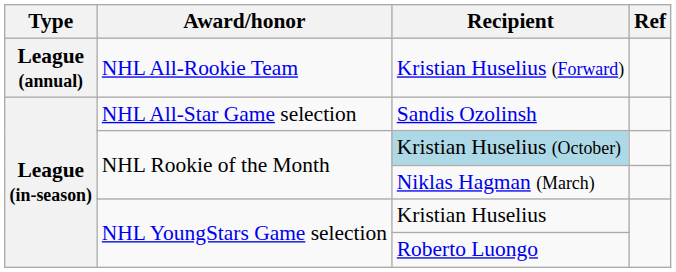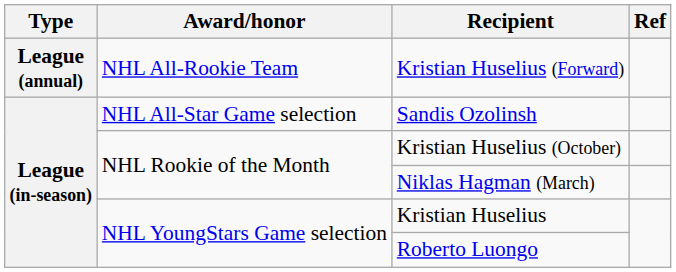(509, 147) lightblue background -> (509, 147) no background
